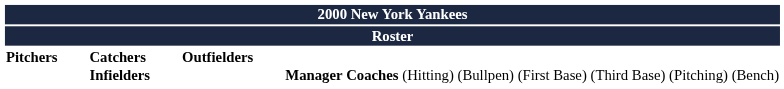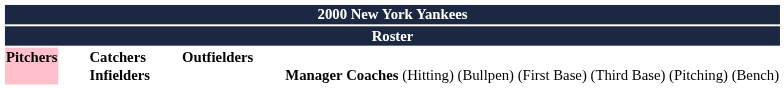(32, 57) no background -> (32, 57) pink background
